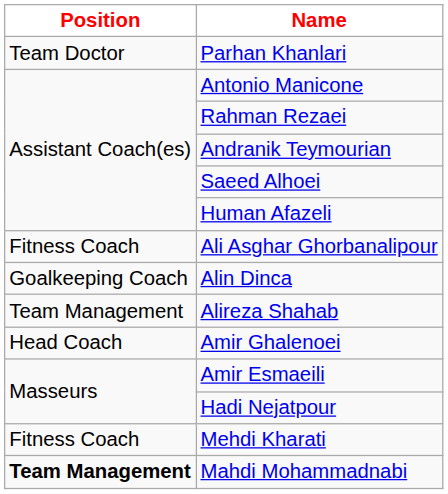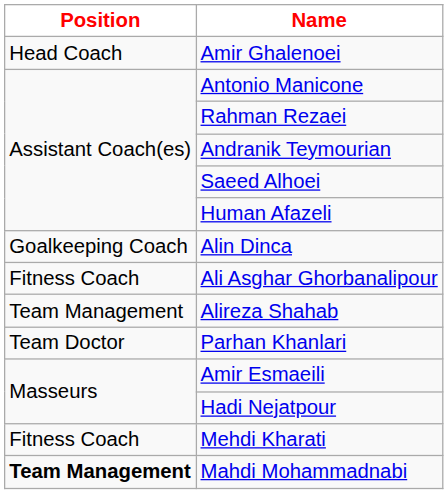rows swapped: (271, 342) <-> (273, 52)
rows swapped: (246, 278) <-> (319, 246)
